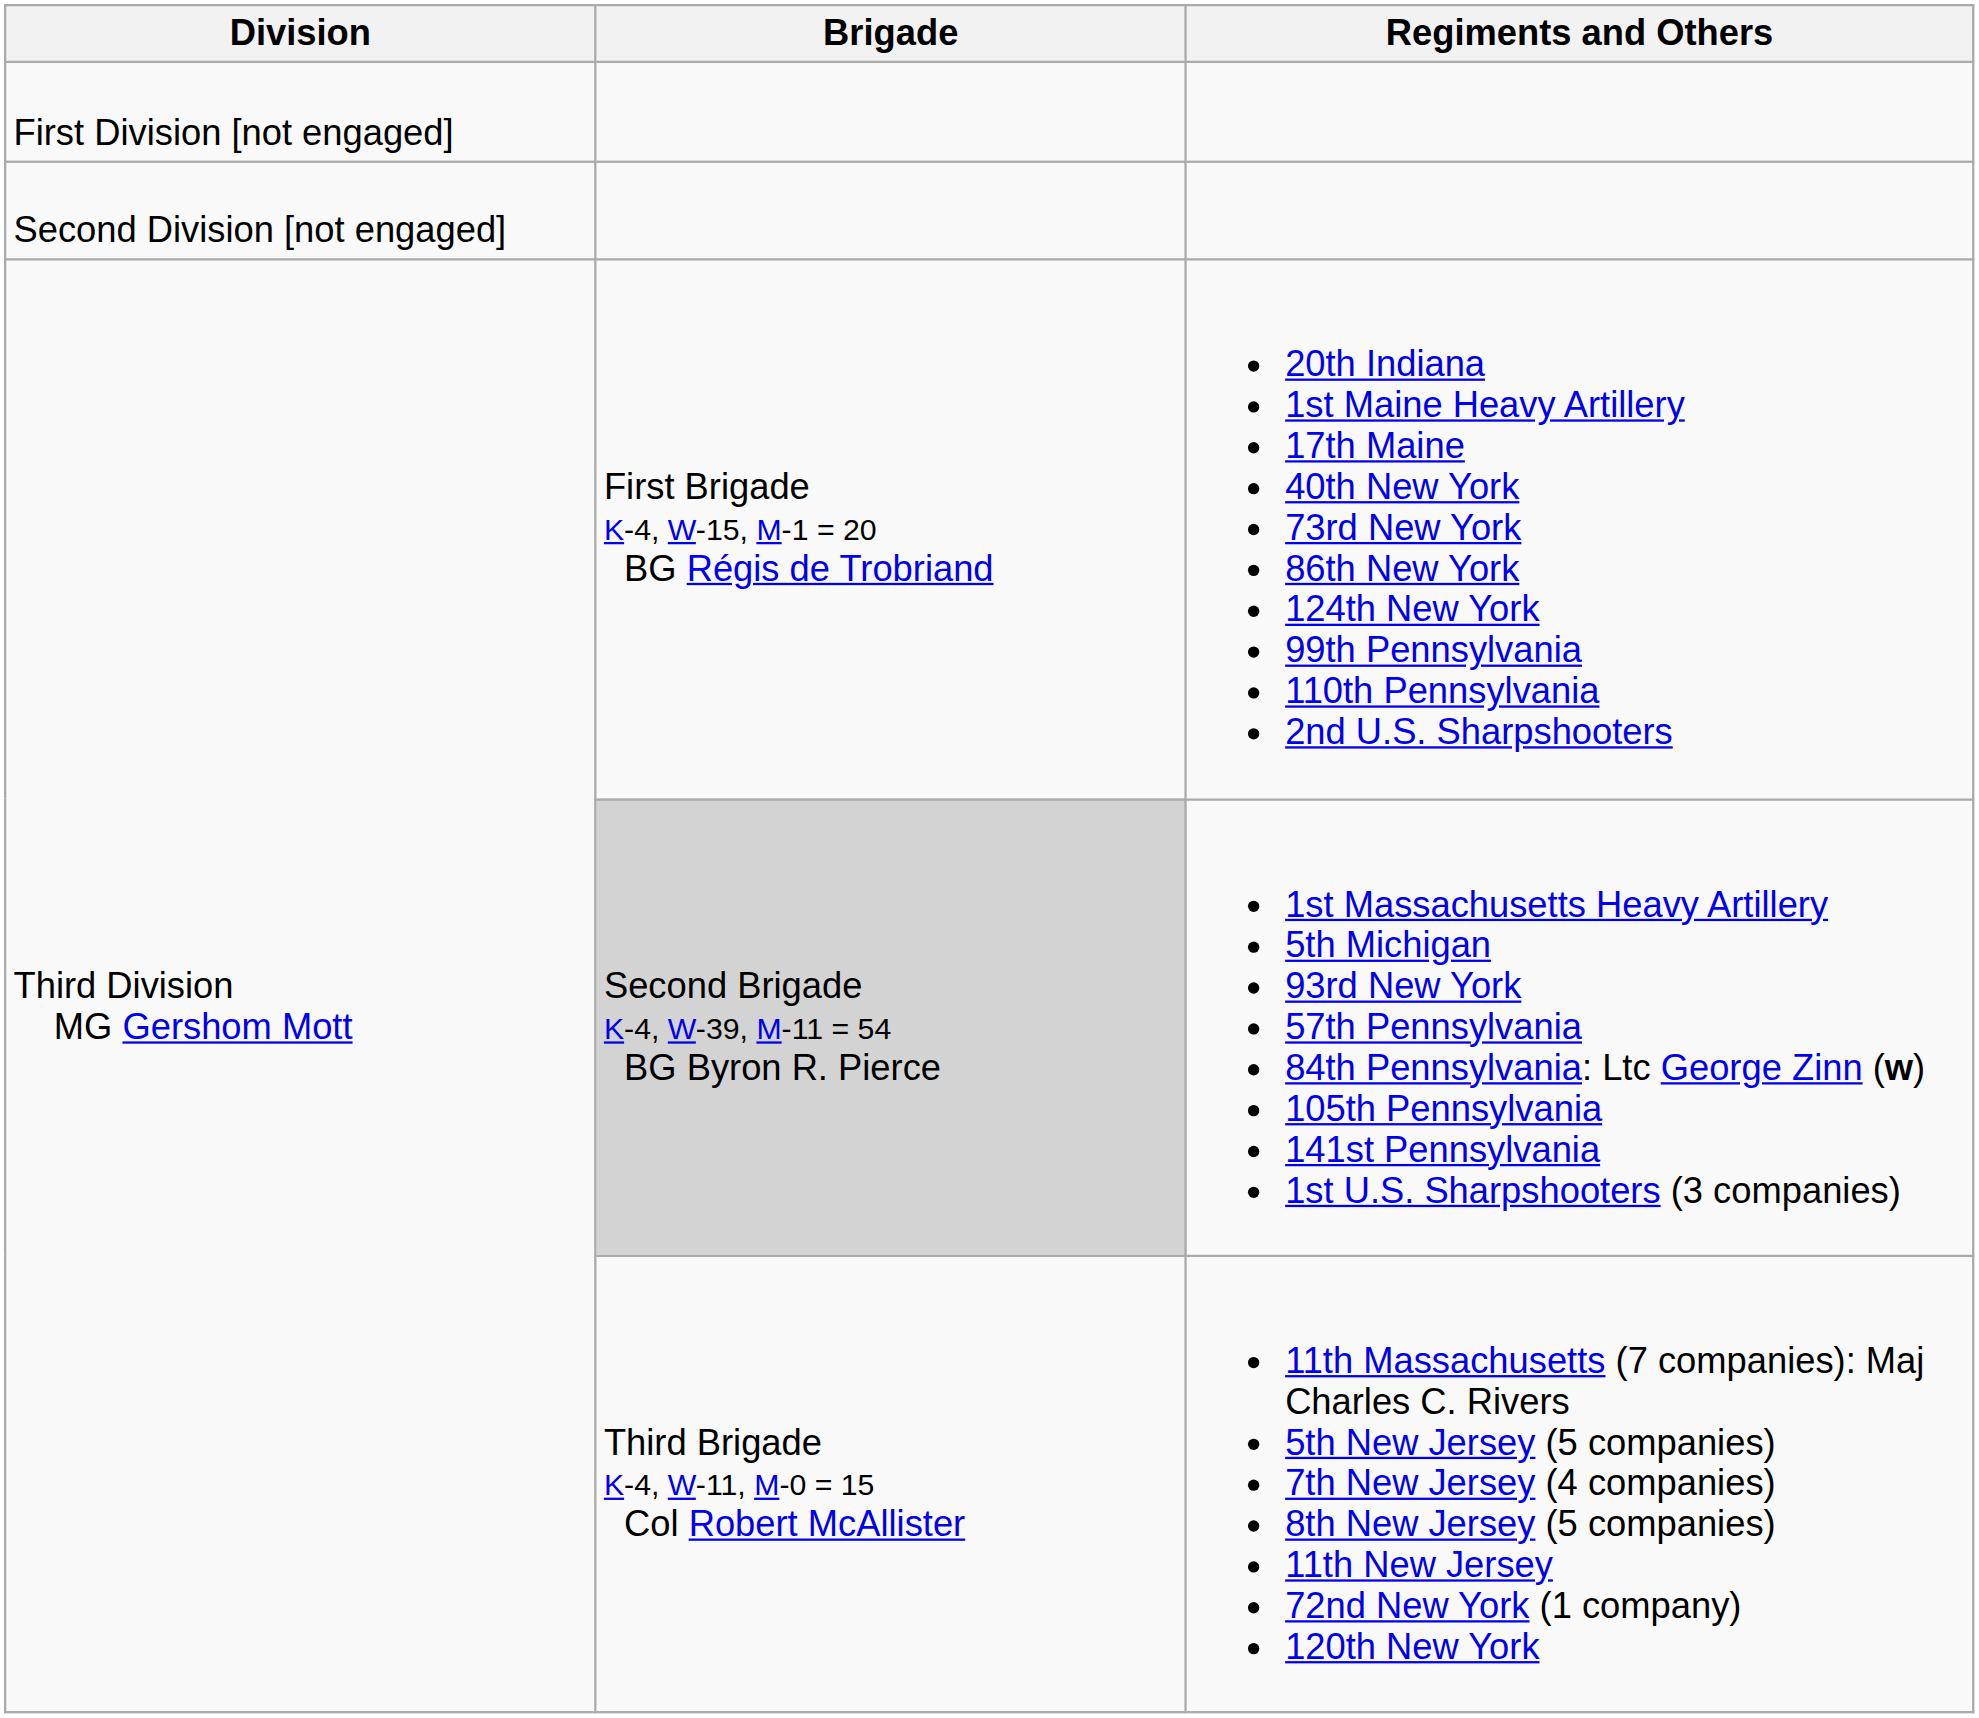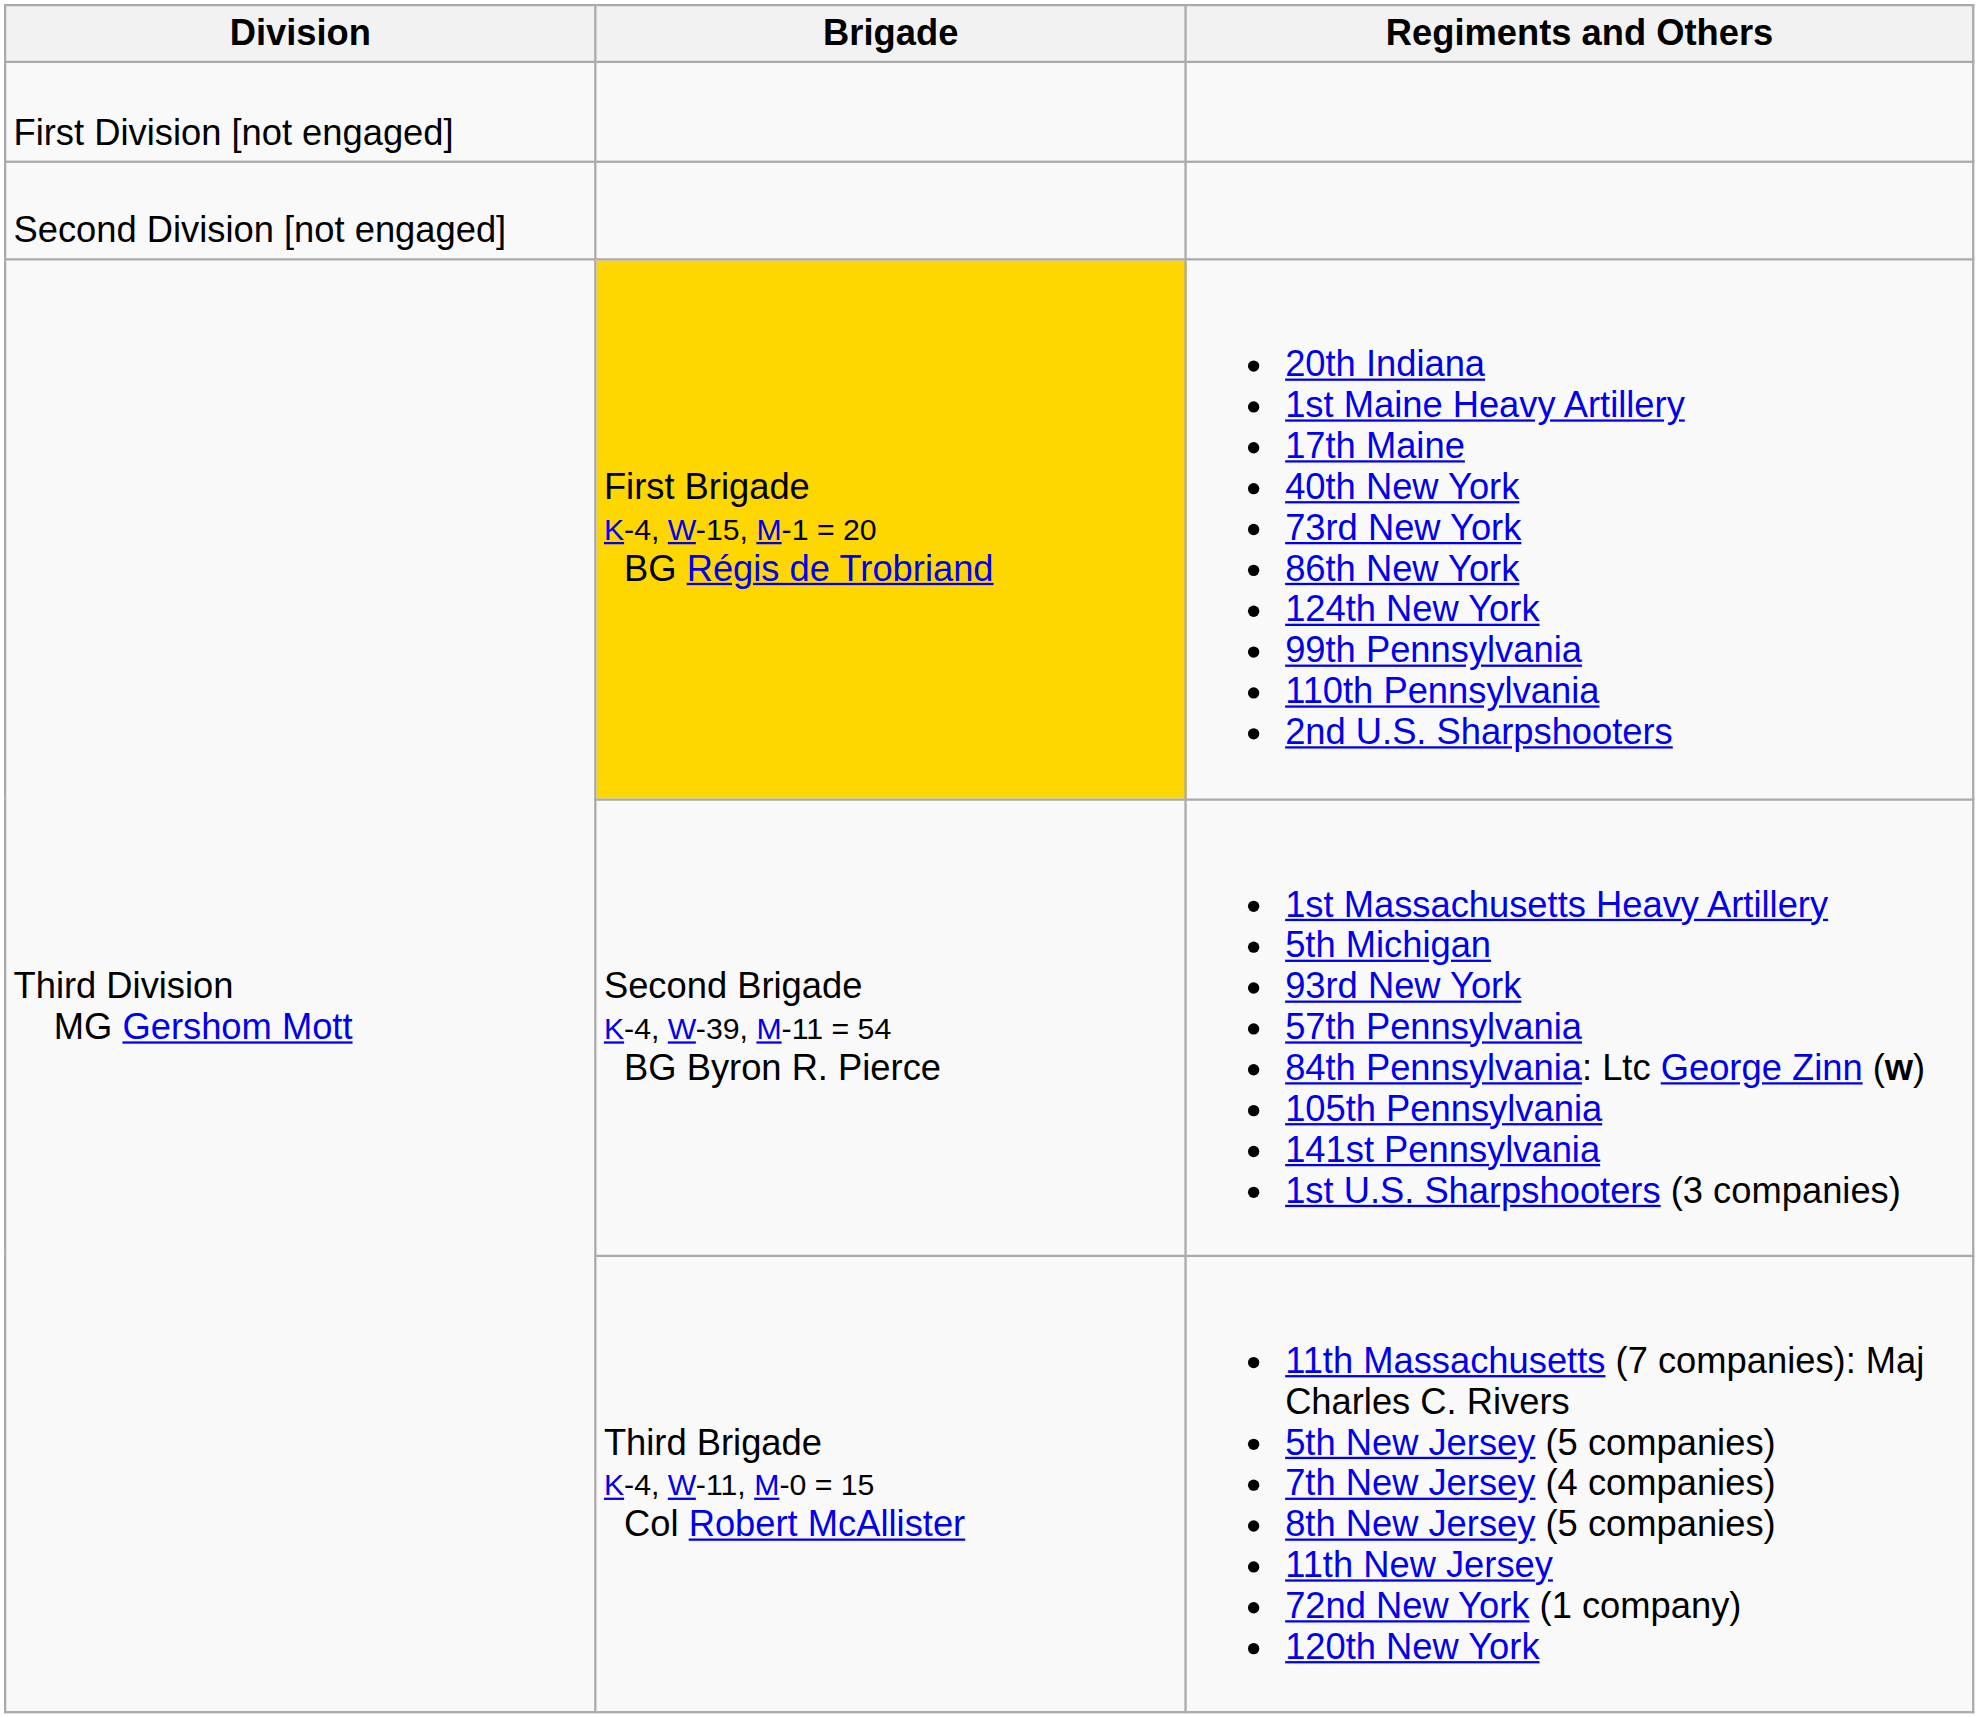(799, 528) no background -> (799, 528) gold background
(772, 1026) lightgrey background -> (772, 1026) no background
